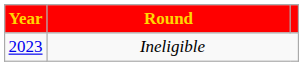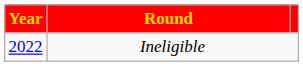(26, 46) 2023 -> (26, 46) 2022
